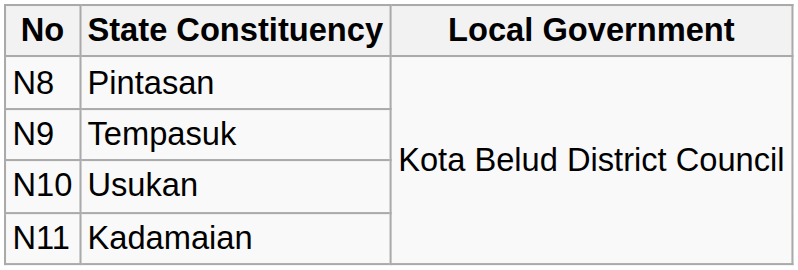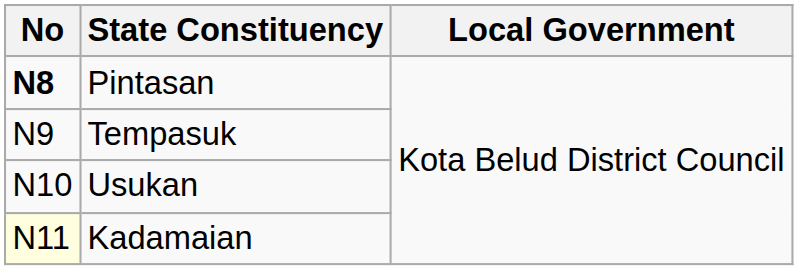(33, 82) normal -> (33, 82) bold
(41, 237) no background -> (41, 237) lightyellow background
